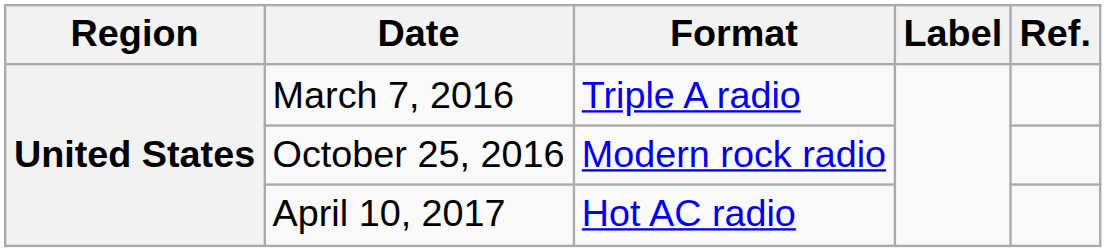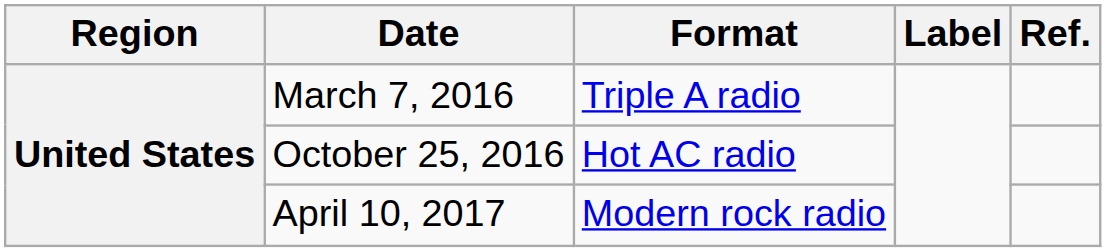(734, 154) Modern rock radio -> (689, 154) Hot AC radio
(689, 214) Hot AC radio -> (734, 214) Modern rock radio
